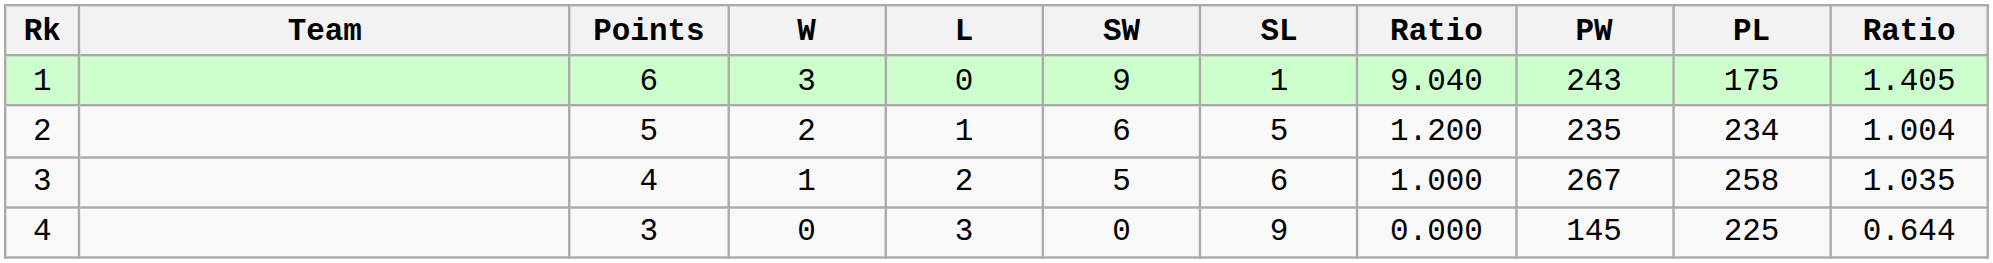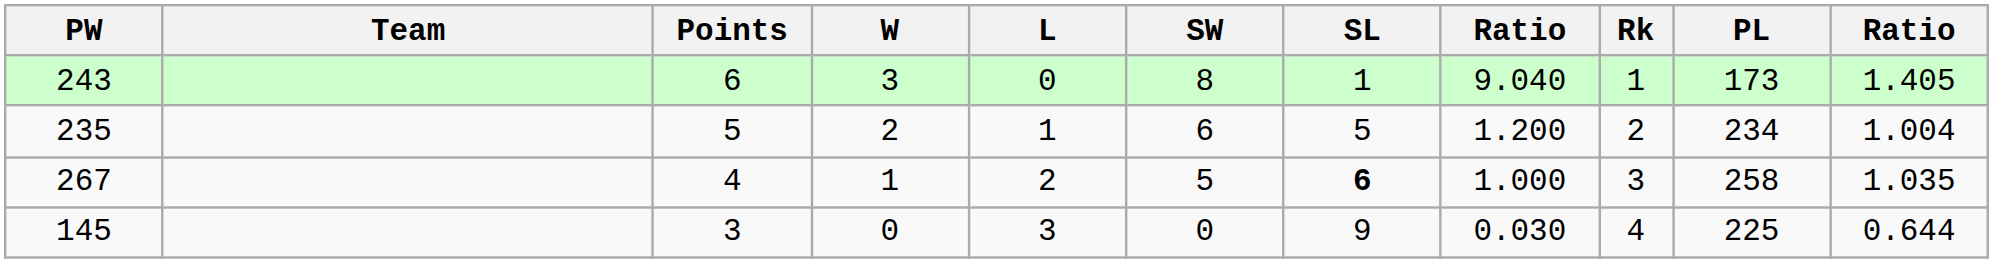columns swapped: (42, 30) <-> (1594, 30)
(1121, 81) 9 -> (1205, 81) 8
(1752, 81) 175 -> (1752, 81) 173
(1279, 182) normal -> (1362, 182) bold
(1437, 232) 0.000 -> (1520, 232) 0.030
